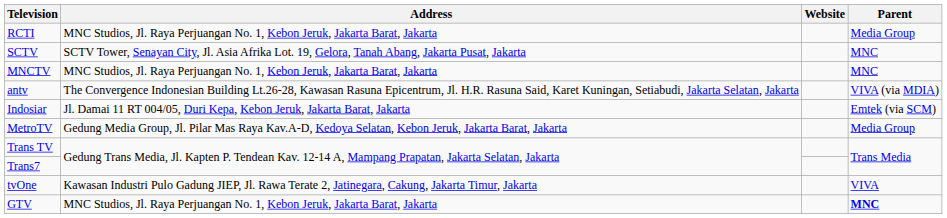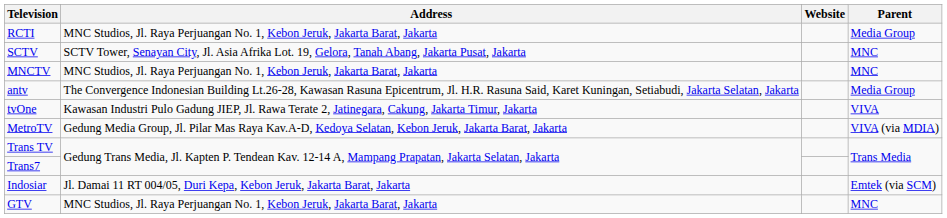(895, 90) VIVA (via MDIA) -> (883, 90) Media Group
rows swapped: (27, 109) <-> (22, 185)
(883, 128) Media Group -> (895, 128) VIVA (via MDIA)
(865, 204) bold -> (864, 204) normal
